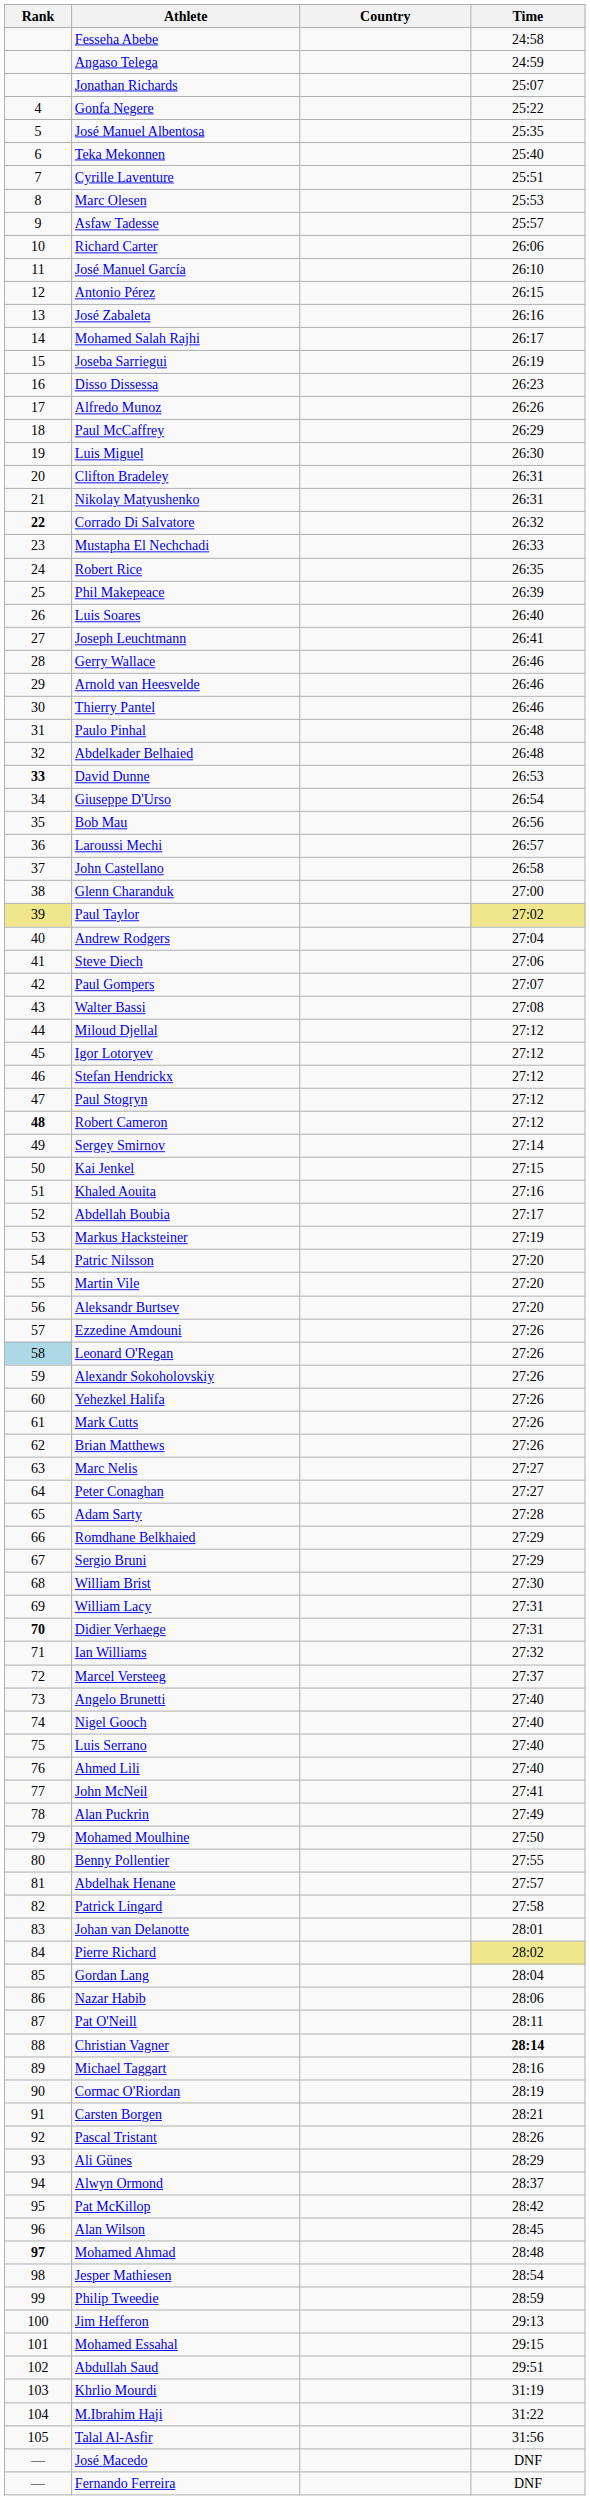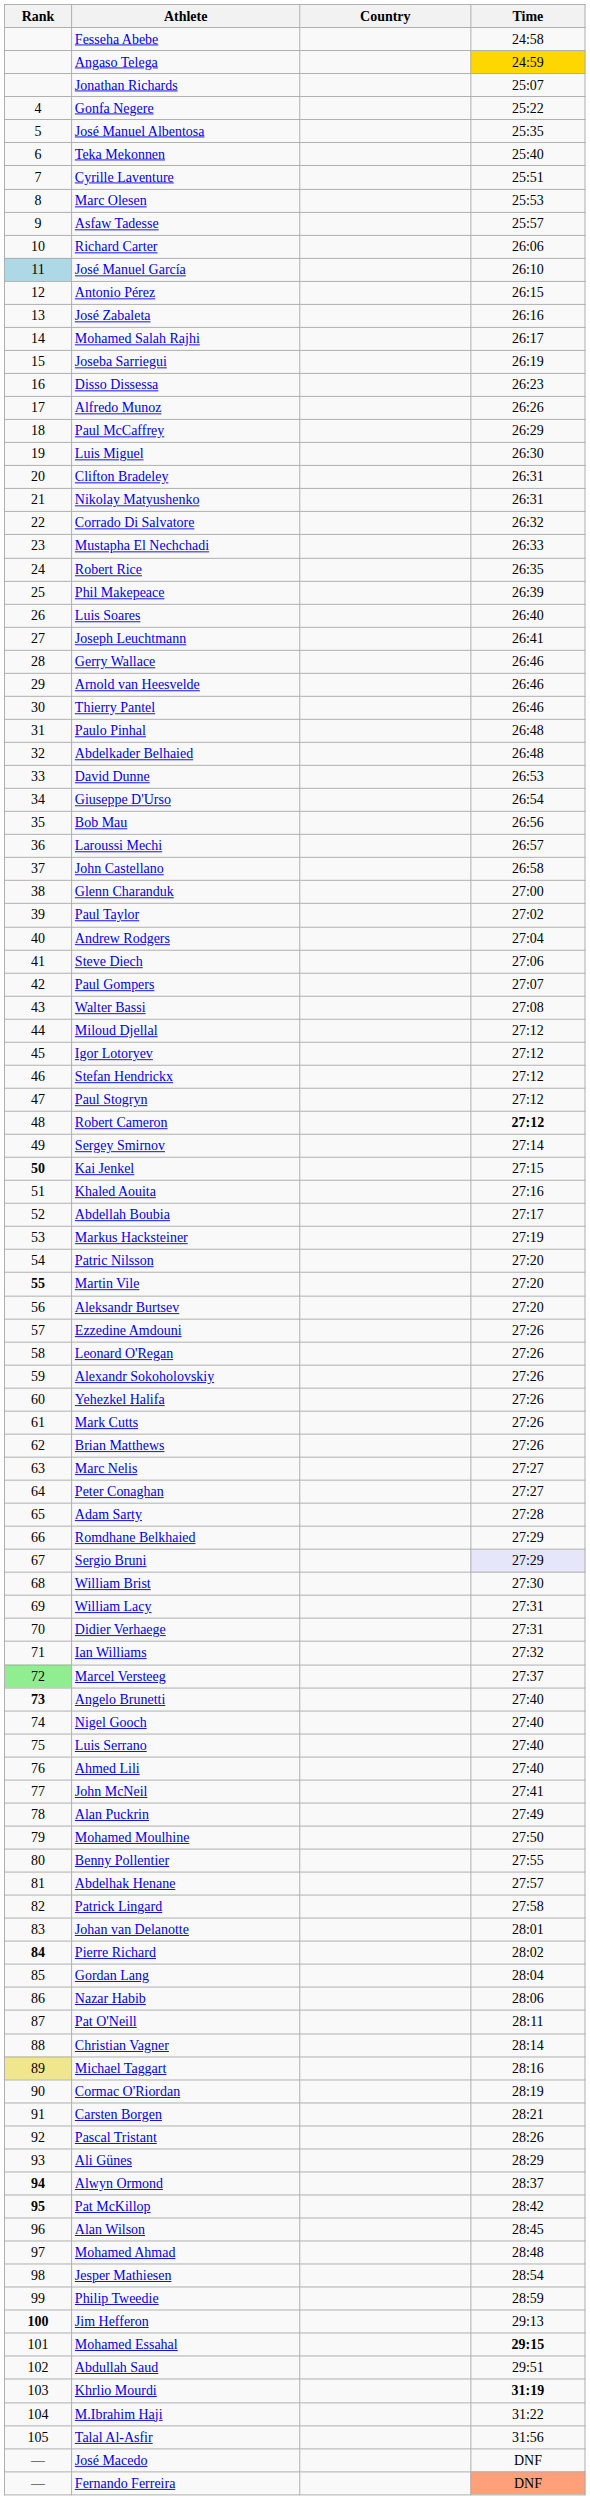(528, 62) no background -> (528, 62) gold background
(38, 269) no background -> (38, 269) lightblue background
(38, 523) bold -> (38, 523) normal
(38, 777) bold -> (38, 777) normal
(38, 915) khaki background -> (38, 915) no background
(528, 915) khaki background -> (528, 915) no background
(38, 1122) bold -> (38, 1122) normal
(528, 1122) normal -> (528, 1122) bold
(38, 1169) normal -> (38, 1169) bold
(38, 1284) normal -> (38, 1284) bold
(38, 1353) lightblue background -> (38, 1353) no background
(528, 1561) no background -> (528, 1561) lavender background
(38, 1630) bold -> (38, 1630) normal
(38, 1676) no background -> (38, 1676) lightgreen background
(38, 1699) normal -> (38, 1699) bold
(38, 1953) normal -> (38, 1953) bold
(528, 1953) khaki background -> (528, 1953) no background
(528, 2045) bold -> (528, 2045) normal
(38, 2068) no background -> (38, 2068) khaki background
(38, 2183) normal -> (38, 2183) bold
(38, 2206) normal -> (38, 2206) bold
(38, 2252) bold -> (38, 2252) normal
(38, 2321) normal -> (38, 2321) bold
(528, 2345) normal -> (528, 2345) bold
(528, 2391) normal -> (528, 2391) bold
(528, 2483) no background -> (528, 2483) lightsalmon background
